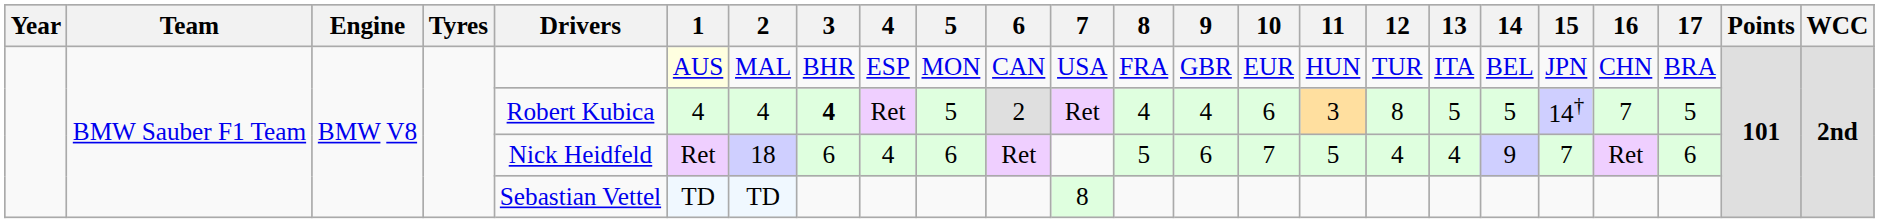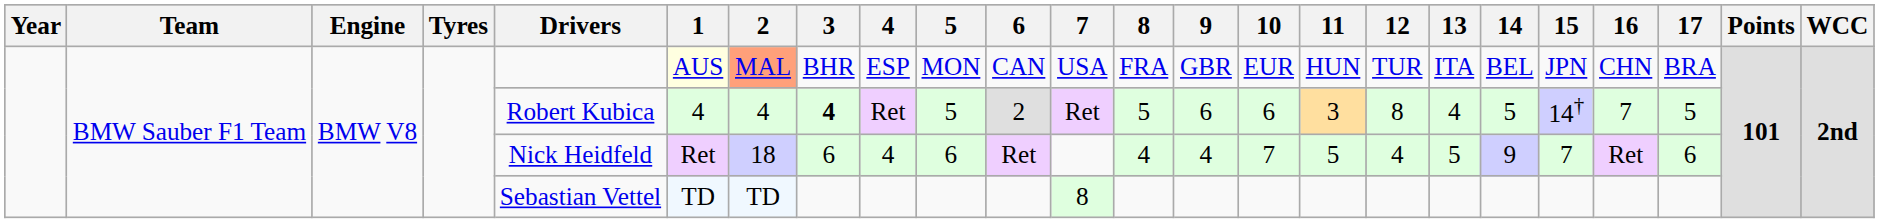(763, 67) no background -> (763, 67) lightsalmon background
(1144, 111) 4 -> (1144, 111) 5
(1206, 111) 4 -> (1206, 111) 6
(1454, 111) 5 -> (1454, 111) 4
(1144, 155) 5 -> (1144, 155) 4
(1206, 155) 6 -> (1206, 155) 4
(1454, 155) 4 -> (1454, 155) 5
